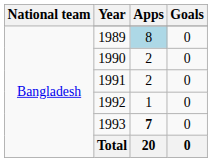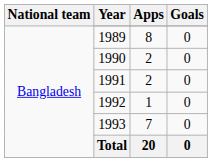(149, 37) lightblue background -> (149, 37) no background
(149, 124) bold -> (149, 124) normal
